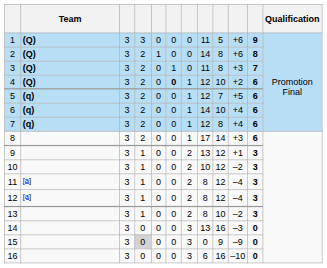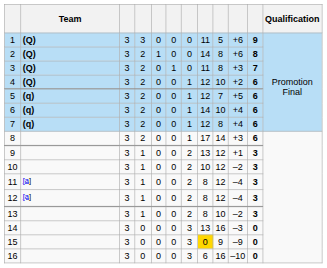(174, 81) bold -> (174, 81) normal
(143, 242) lightgrey background -> (143, 242) no background
(205, 242) no background -> (205, 242) gold background
